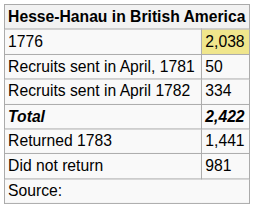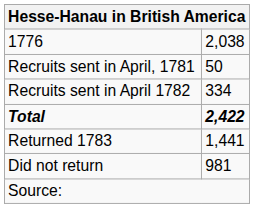(225, 41) khaki background -> (225, 41) no background
